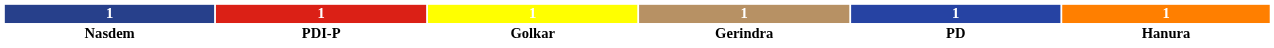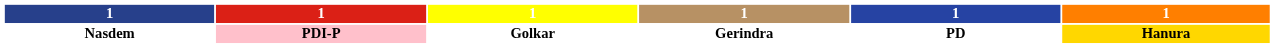(321, 33) no background -> (321, 33) pink background
(1166, 33) no background -> (1166, 33) gold background
